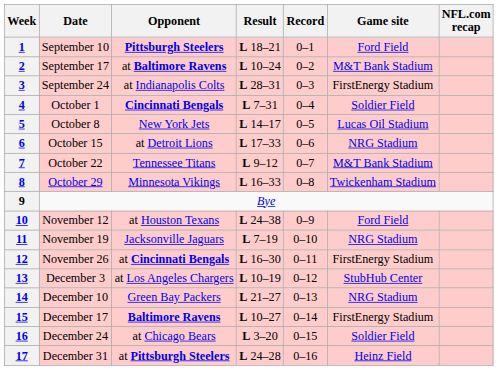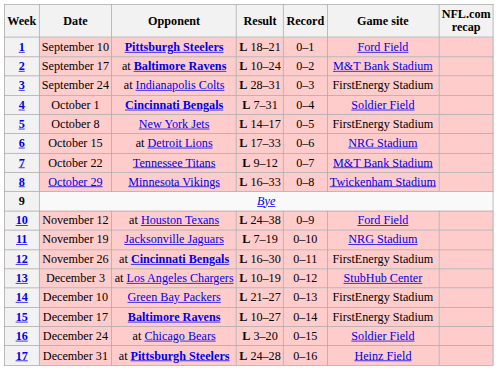(383, 124) Lucas Oil Stadium -> (383, 124) FirstEnergy Stadium
(383, 297) NRG Stadium -> (383, 297) FirstEnergy Stadium
